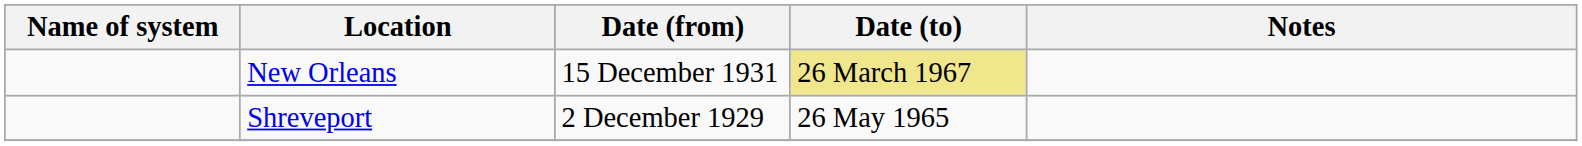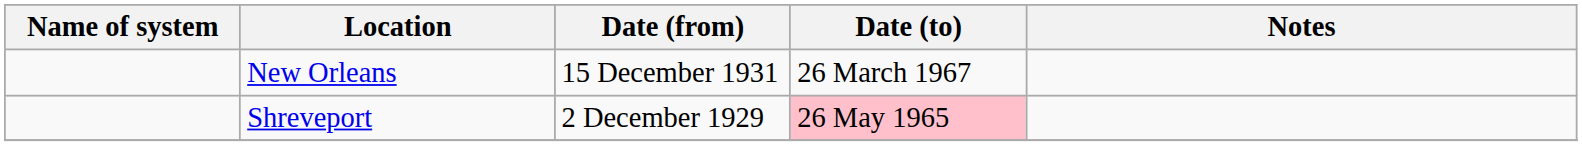(884, 72) khaki background -> (884, 72) no background
(873, 117) no background -> (873, 117) pink background
